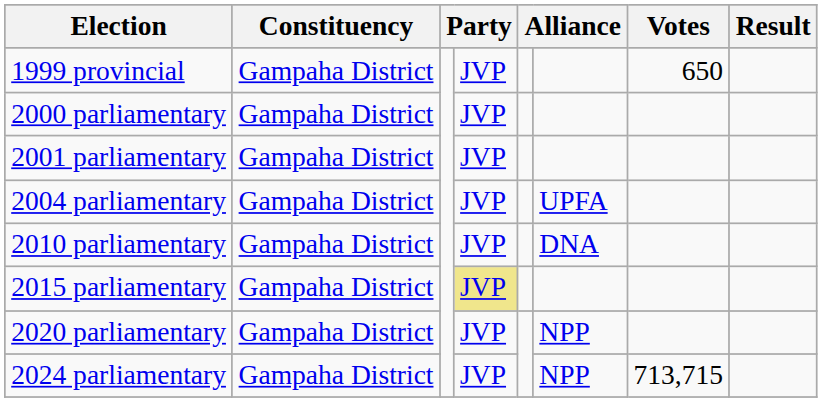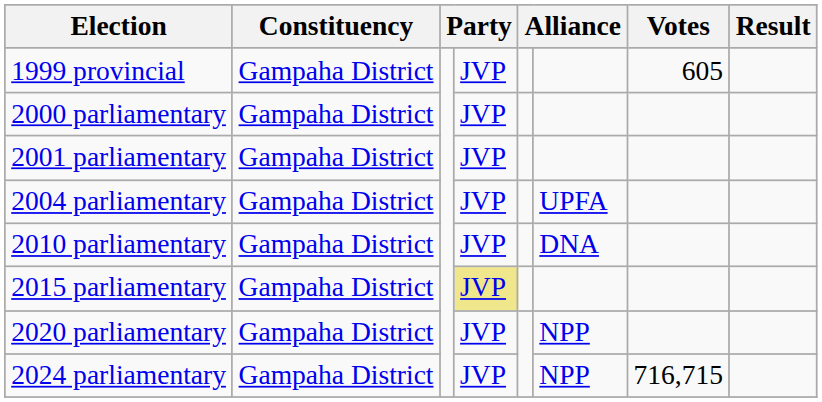(702, 69) 650 -> (702, 69) 605
(678, 375) 713,715 -> (678, 375) 716,715
